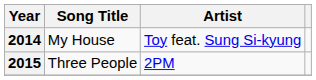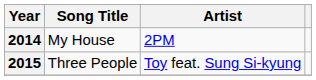(223, 39) Toy feat. Sung Si-kyung -> (159, 39) 2PM
(159, 63) 2PM -> (223, 63) Toy feat. Sung Si-kyung
